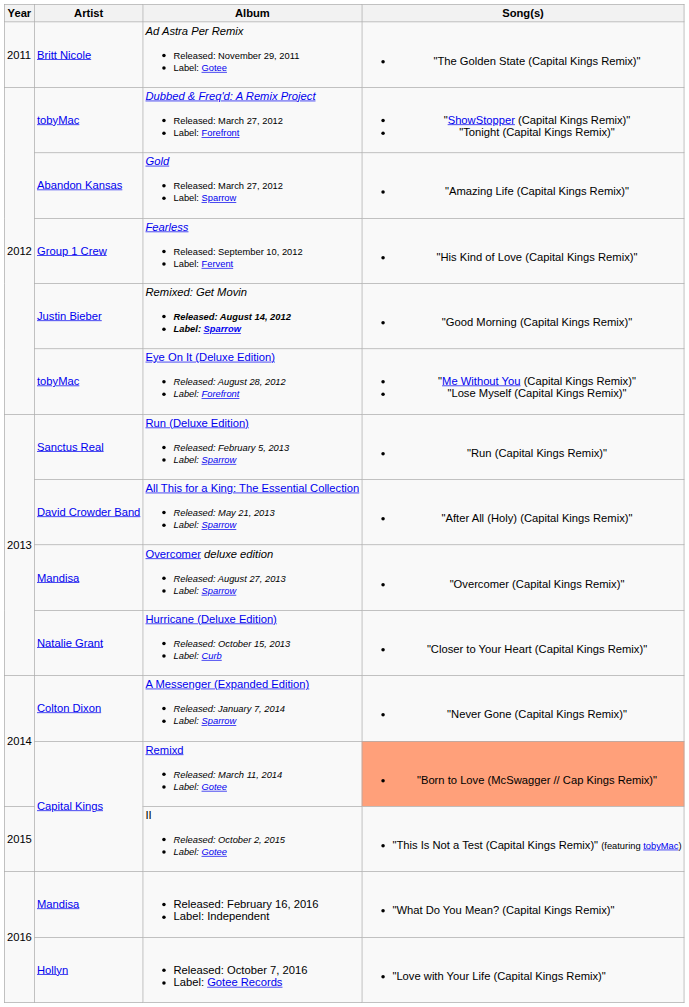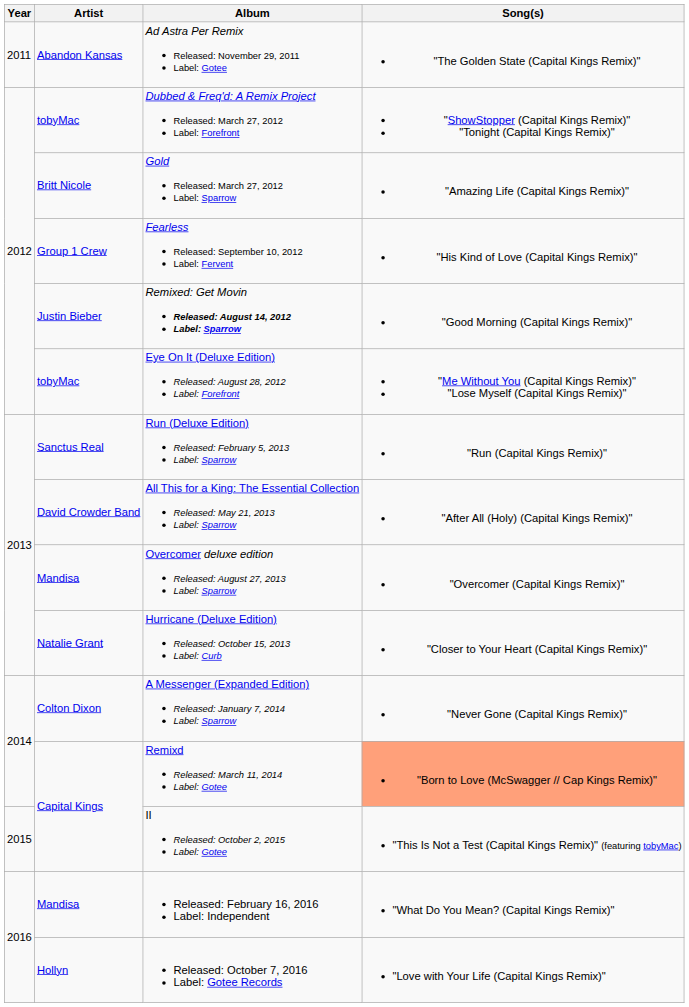(64, 54) Britt Nicole -> (80, 54) Abandon Kansas
(80, 185) Abandon Kansas -> (64, 185) Britt Nicole
